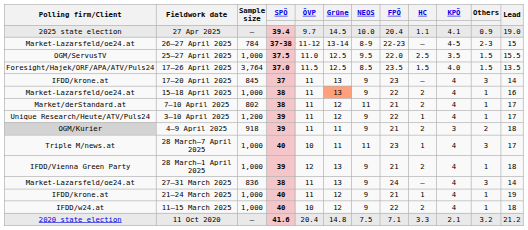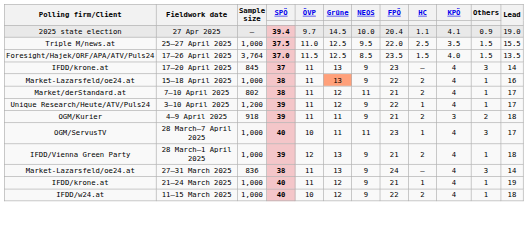- row: (197, 43)
(80, 55) OGM/ServusTV -> (80, 43) Triple M/news.at
(80, 128) lightgrey background -> (80, 116) no background
(80, 145) Triple M/news.at -> (80, 133) OGM/ServusTV
- row: (197, 219)
